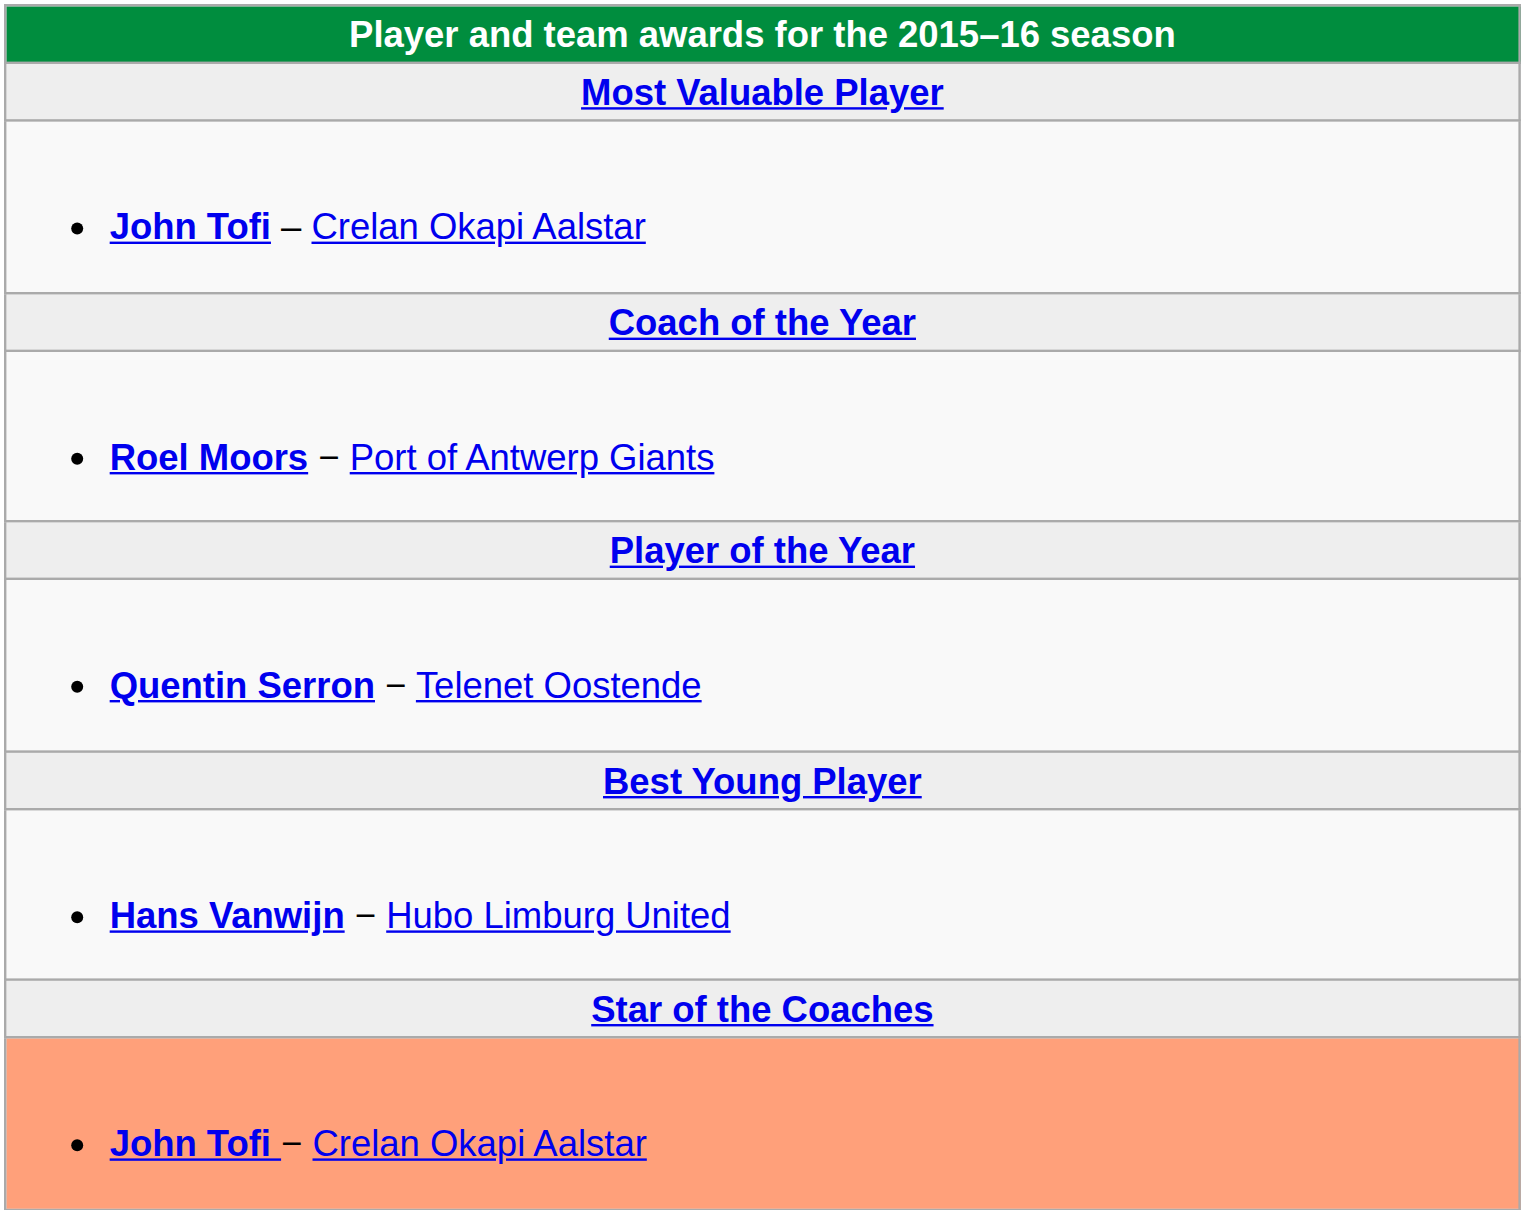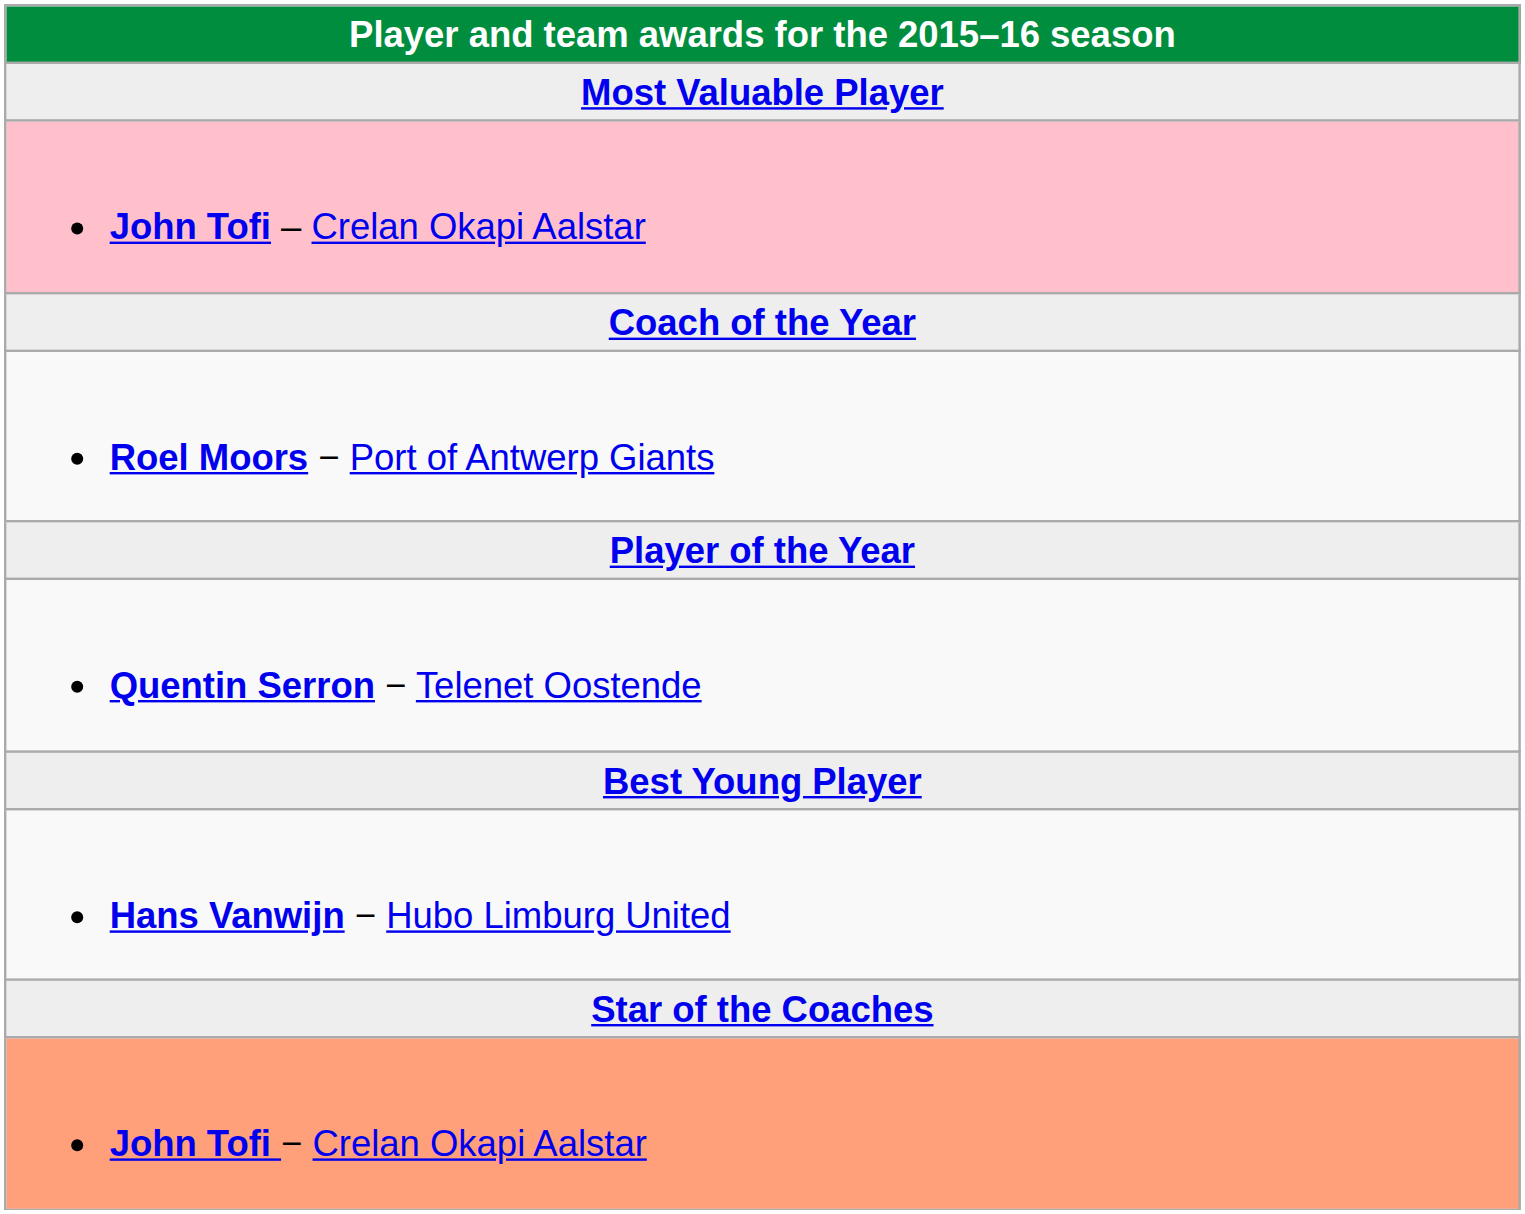(762, 227) no background -> (762, 227) pink background
